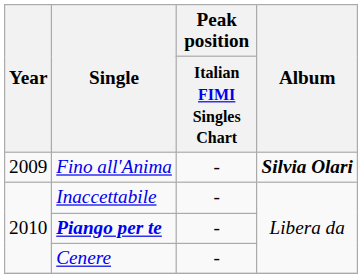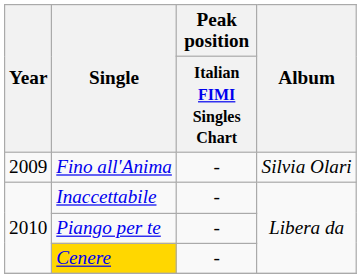(307, 167) bold -> (307, 167) normal
(109, 227) bold -> (109, 227) normal
(84, 258) no background -> (84, 258) gold background
